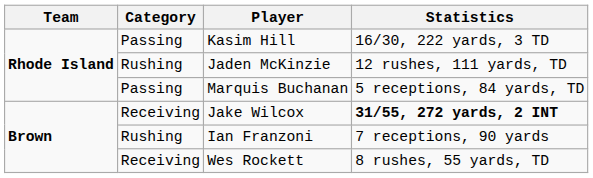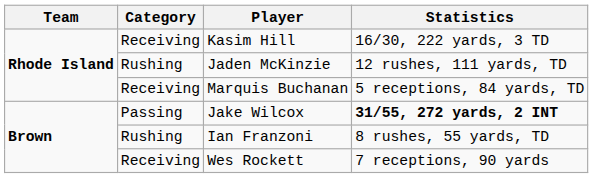(152, 41) Passing -> (161, 41) Receiving
(152, 89) Passing -> (161, 89) Receiving
(161, 113) Receiving -> (152, 113) Passing
(452, 137) 7 receptions, 90 yards -> (452, 137) 8 rushes, 55 yards, TD
(452, 161) 8 rushes, 55 yards, TD -> (452, 161) 7 receptions, 90 yards
